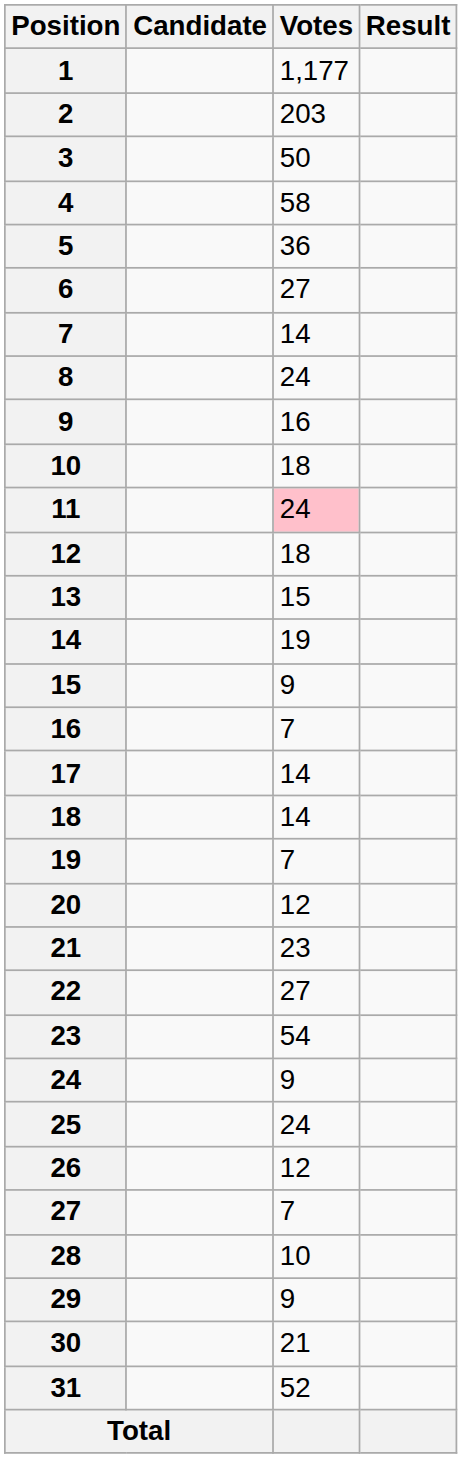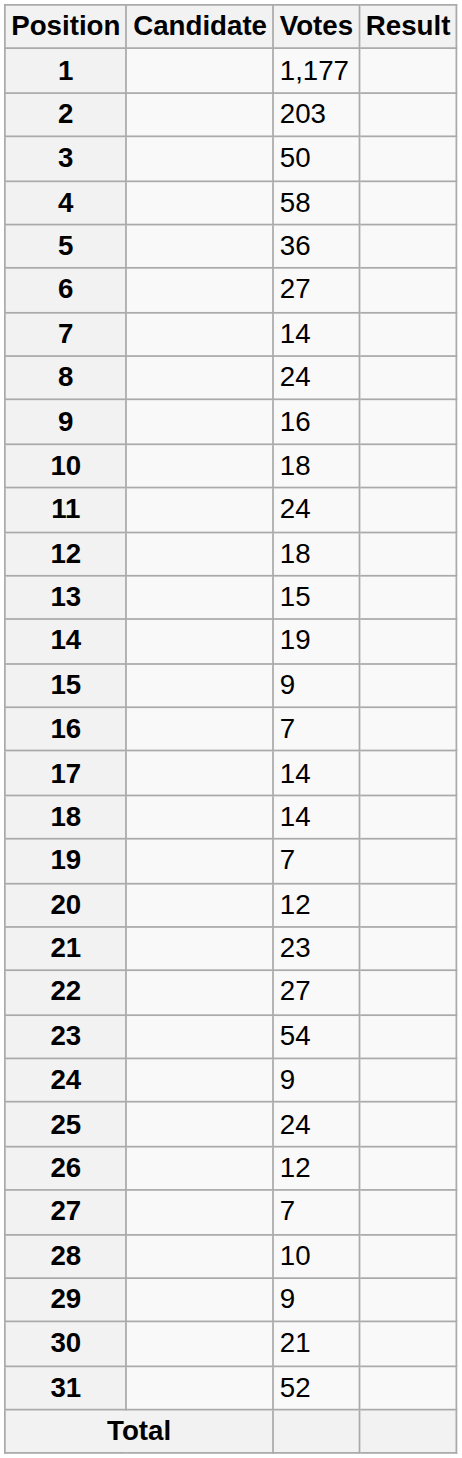(295, 509) pink background -> (295, 509) no background
